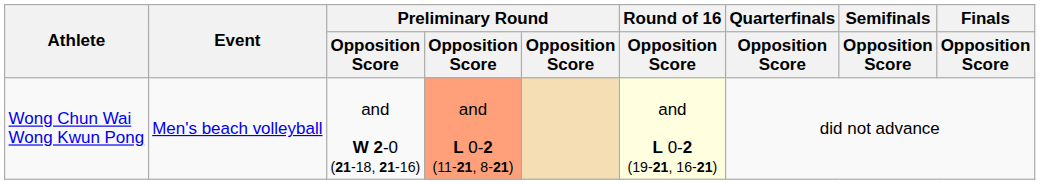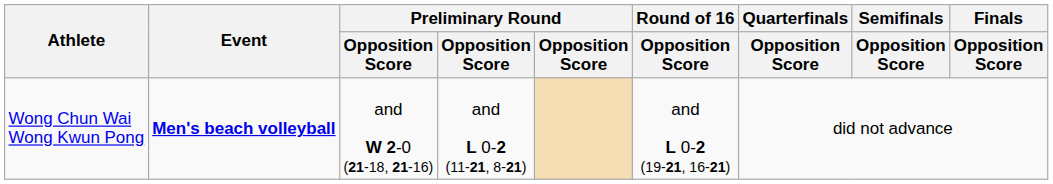(237, 129) normal -> (244, 129) bold
(473, 138) lightsalmon background -> (486, 138) no background
(672, 138) lightyellow background -> (685, 138) no background
